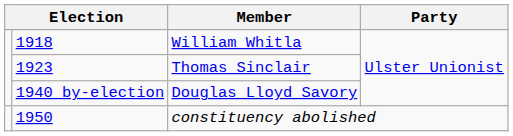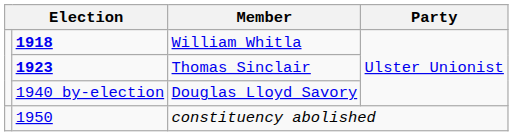(34, 42) normal -> (34, 42) bold
(34, 68) normal -> (34, 68) bold
